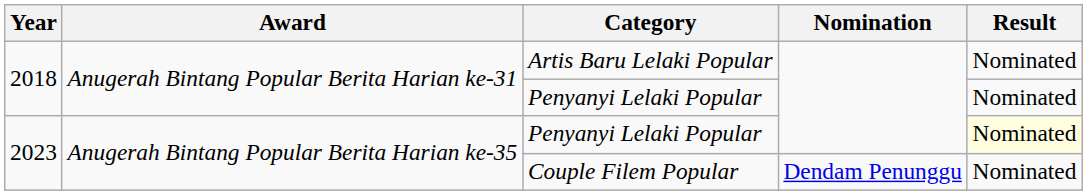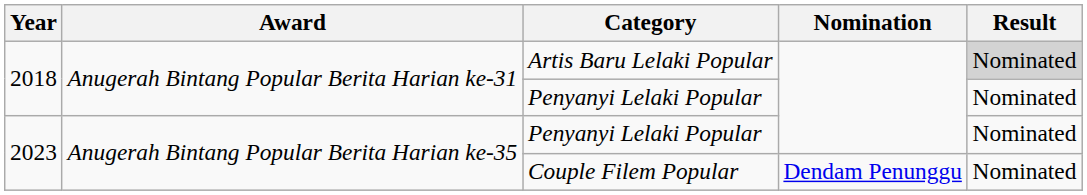(1024, 60) no background -> (1024, 60) lightgrey background
(1024, 134) lightyellow background -> (1024, 134) no background
